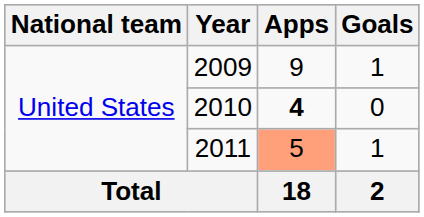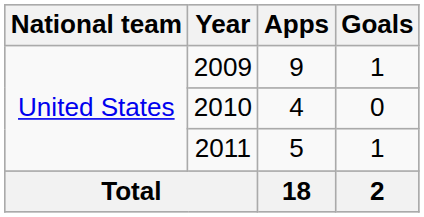(297, 107) bold -> (297, 107) normal
(297, 149) lightsalmon background -> (297, 149) no background
